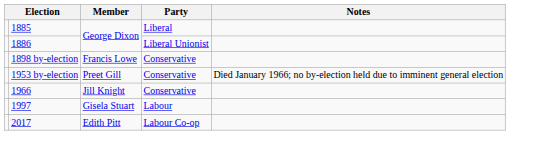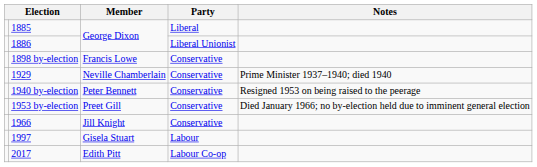+ row: (21, 75)
+ row: (45, 91)
